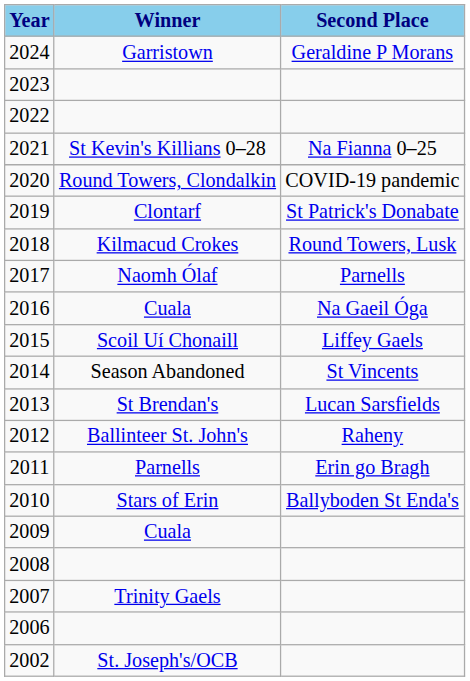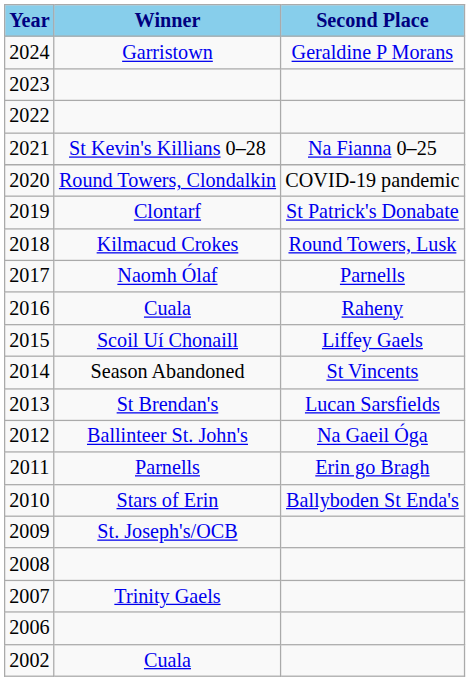(372, 308) Na Gaeil Óga -> (372, 308) Raheny
(372, 436) Raheny -> (372, 436) Na Gaeil Óga
(167, 532) Cuala -> (167, 532) St. Joseph's/OCB
(167, 659) St. Joseph's/OCB -> (167, 659) Cuala
